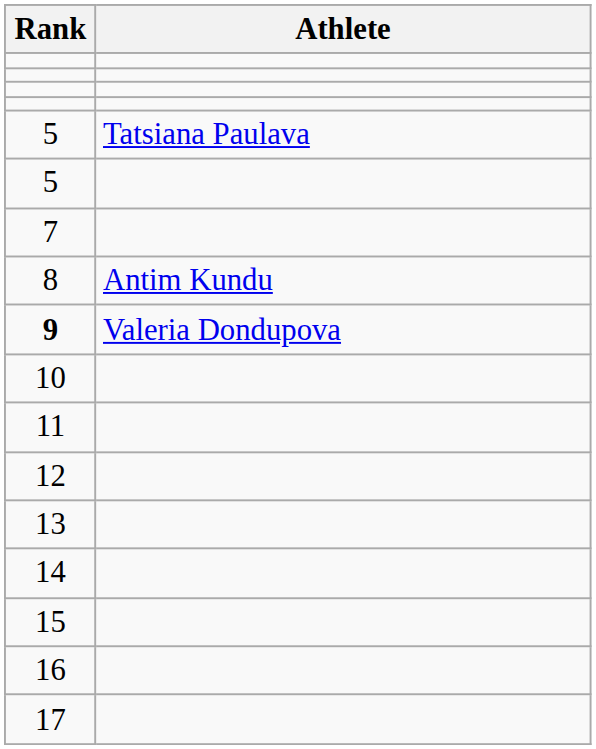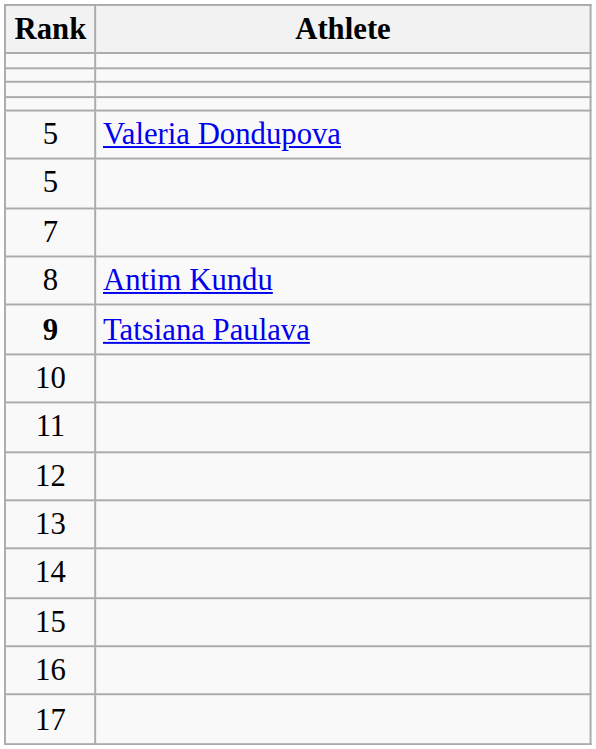(206, 134) Tatsiana Paulava -> (222, 134) Valeria Dondupova
(222, 329) Valeria Dondupova -> (206, 329) Tatsiana Paulava
